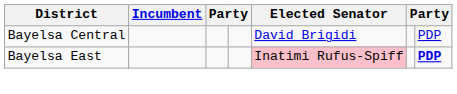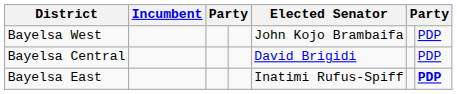+ row: (55, 37)
(329, 58) pink background -> (329, 79) no background
